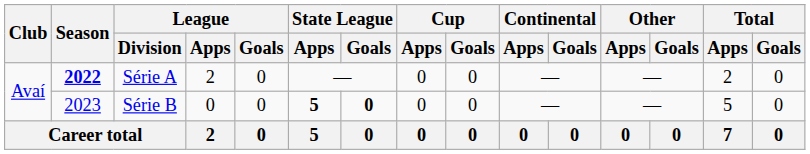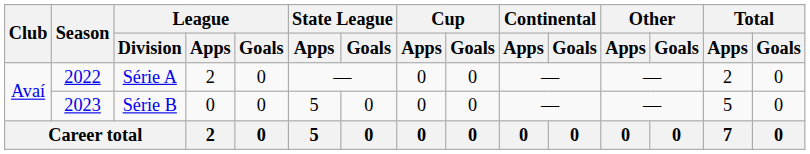(83, 76) bold -> (83, 76) normal
(314, 105) bold -> (314, 105) normal
(369, 105) bold -> (369, 105) normal
